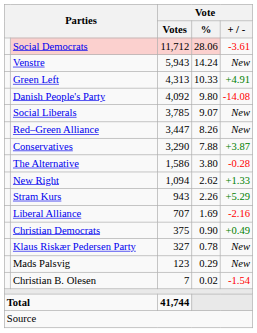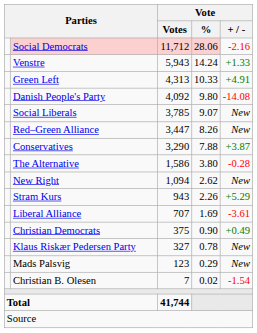(239, 46) -3.61 -> (239, 46) -2.16
(241, 63) New -> (238, 63) +1.33
(238, 180) +1.33 -> (241, 180) New
(239, 213) -2.16 -> (239, 213) -3.61
